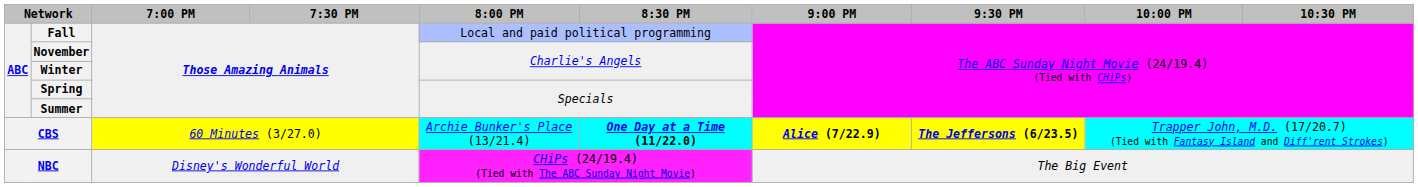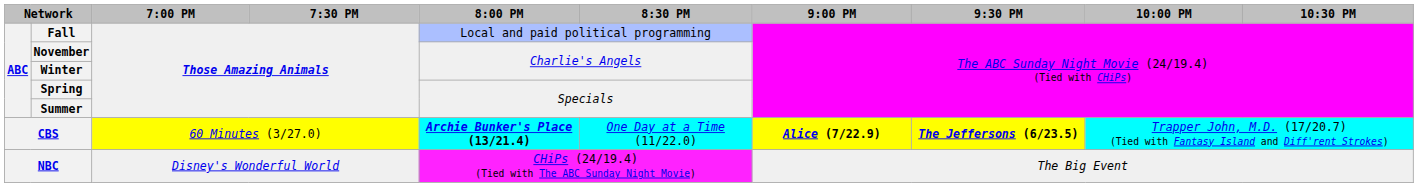(499, 134) normal -> (499, 134) bold
(666, 134) bold -> (666, 134) normal
